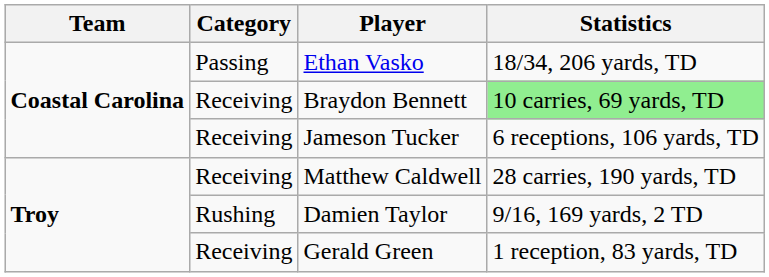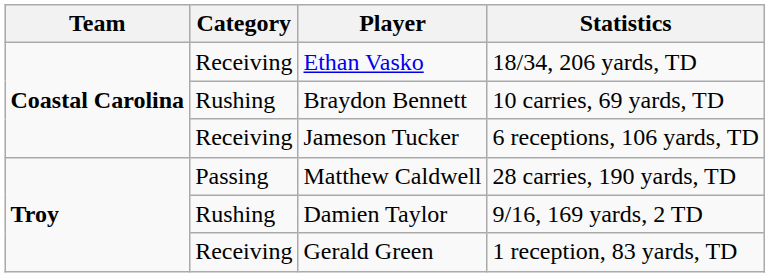(232, 61) Passing -> (244, 61) Receiving
(244, 99) Receiving -> (235, 99) Rushing
(608, 99) lightgreen background -> (608, 99) no background
(244, 175) Receiving -> (232, 175) Passing
